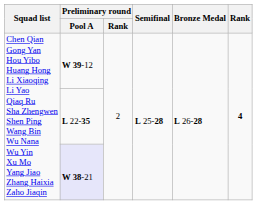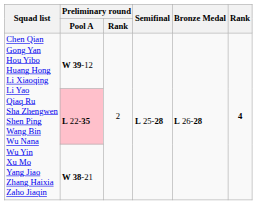(76, 122) no background -> (76, 122) pink background
(77, 177) lavender background -> (77, 177) no background
